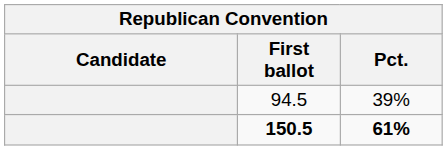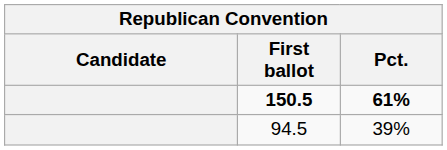rows swapped: (289, 129) <-> (289, 99)
